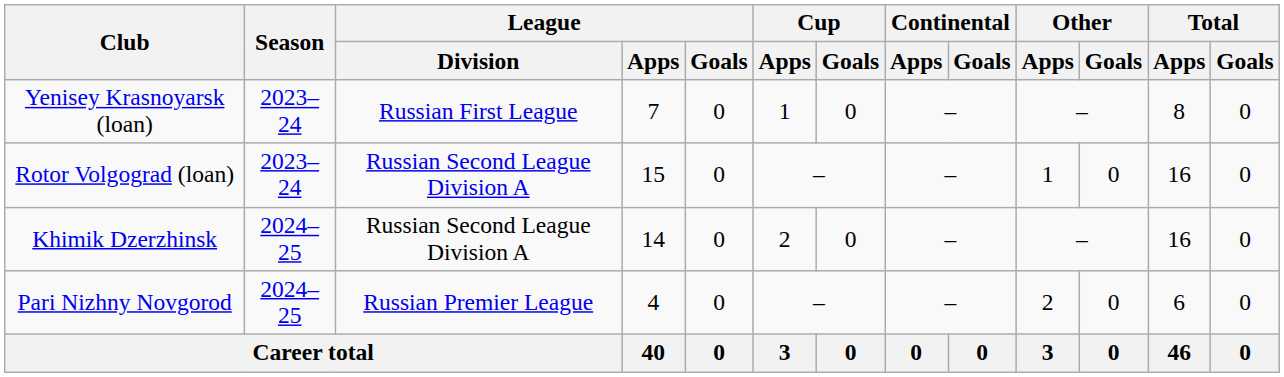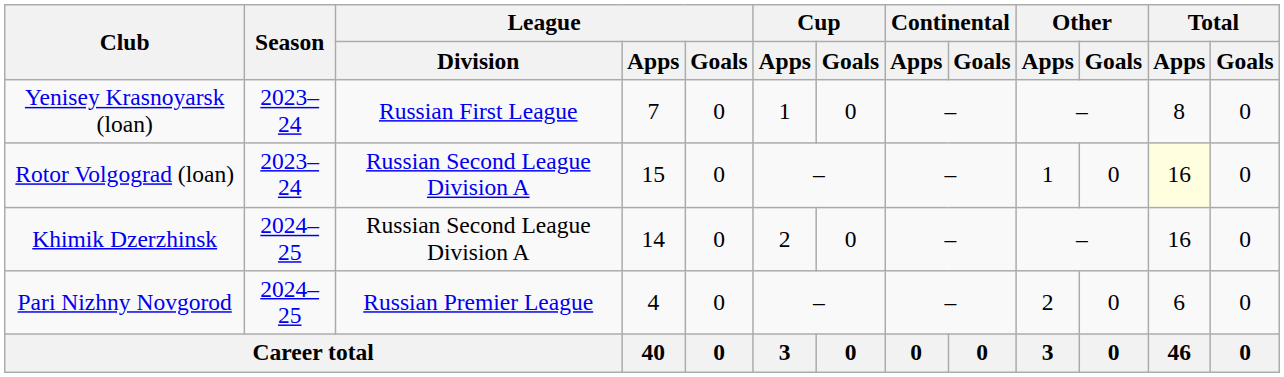(1179, 174) no background -> (1179, 174) lightyellow background
